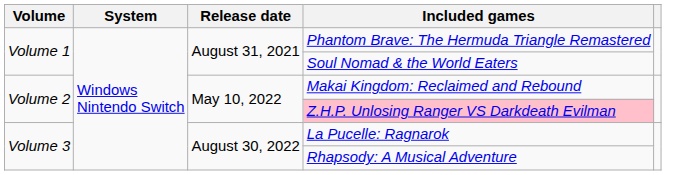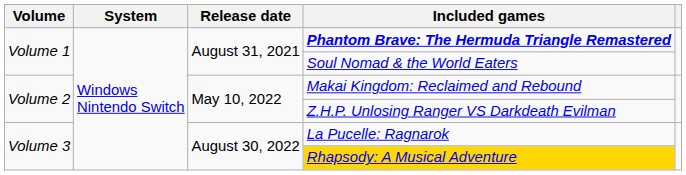(479, 39) normal -> (489, 39) bold
(461, 110) pink background -> (461, 110) no background
(412, 157) no background -> (412, 157) gold background
